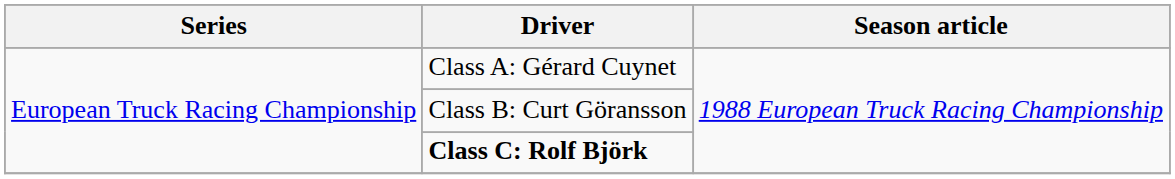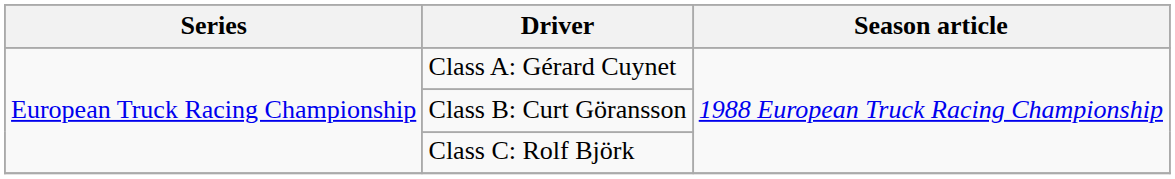(538, 152) bold -> (532, 152) normal
